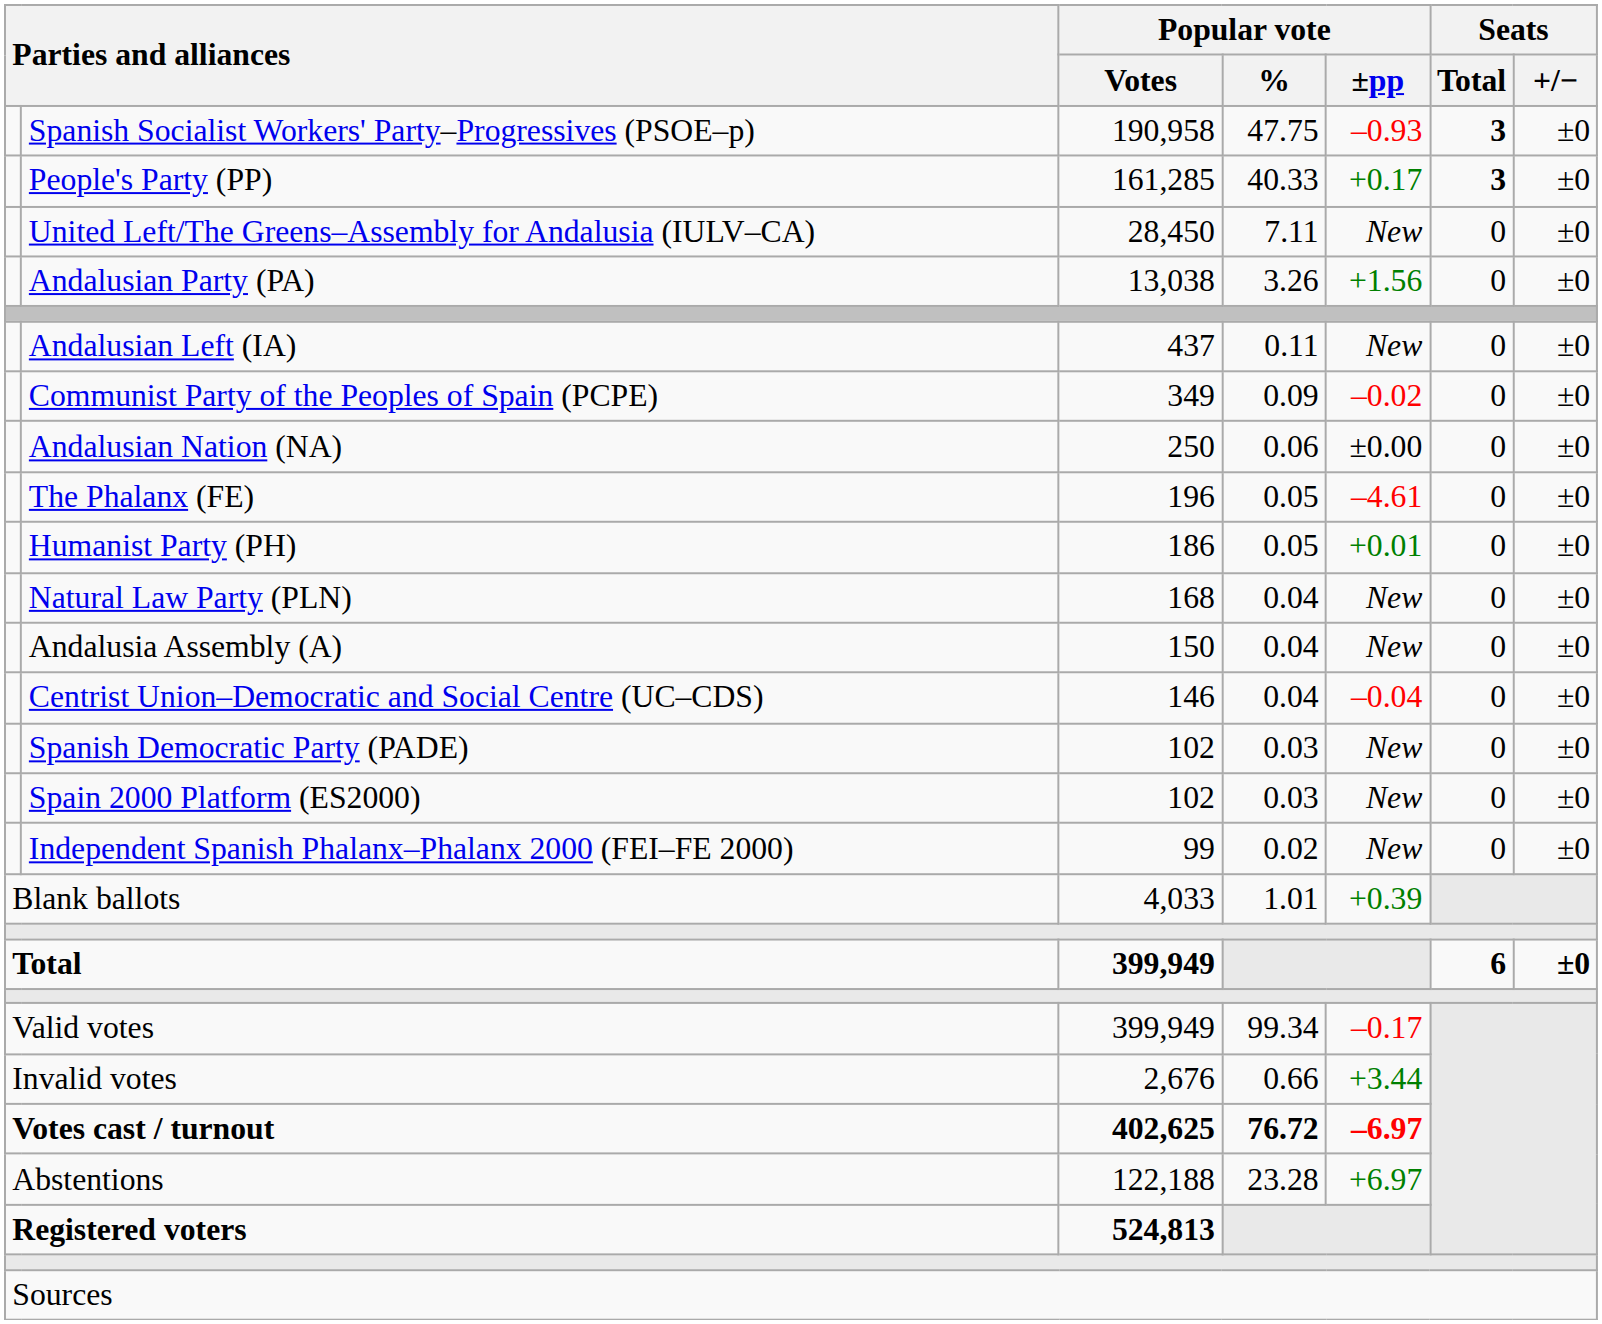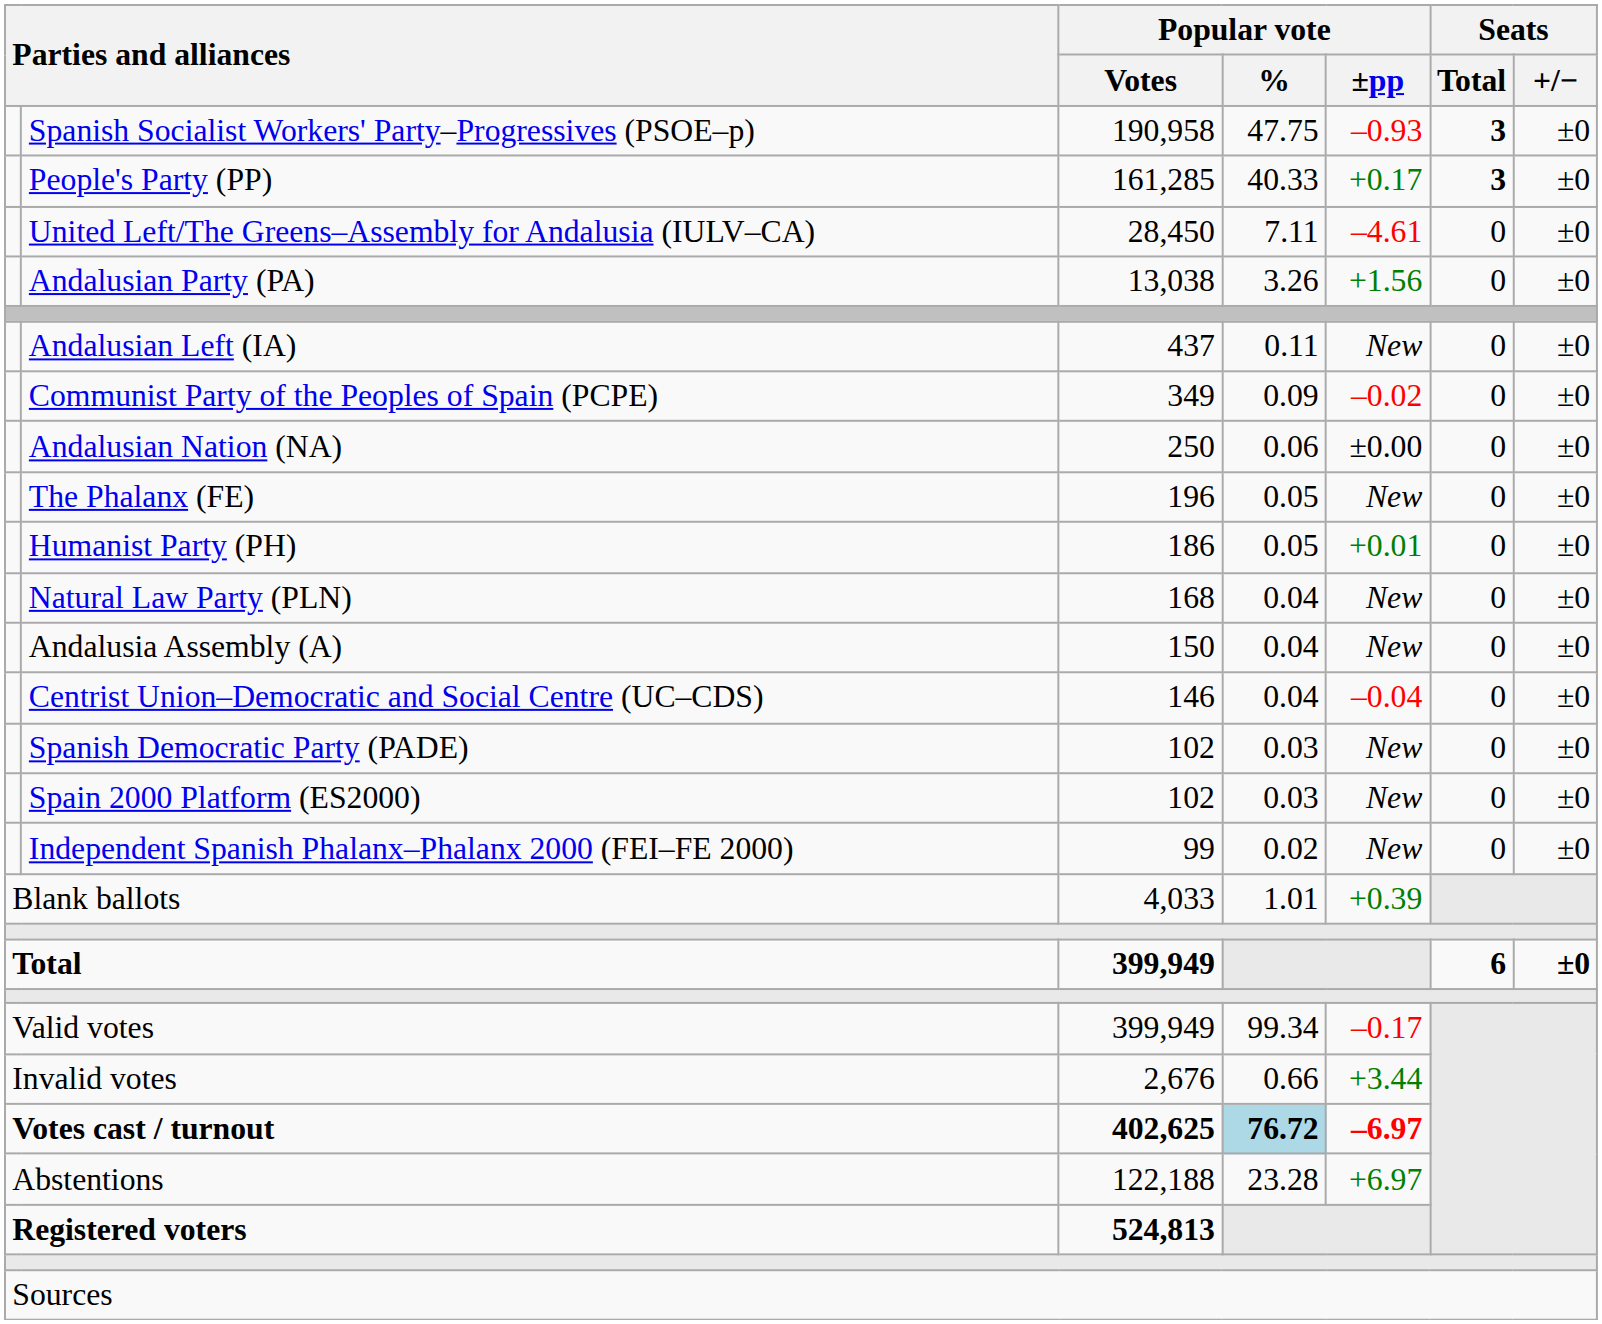(1394, 230) New -> (1387, 230) –4.61
(1387, 496) –4.61 -> (1394, 496) New
(1283, 1128) no background -> (1283, 1128) lightblue background
